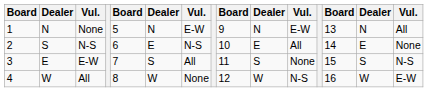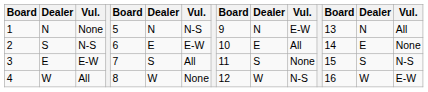(194, 29) E-W -> (193, 29) N-S
(193, 45) N-S -> (194, 45) E-W
